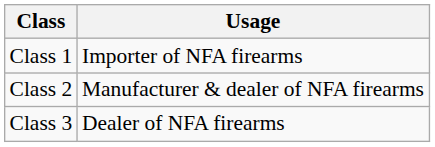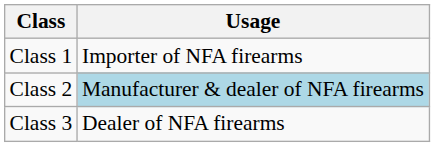(253, 89) no background -> (253, 89) lightblue background
